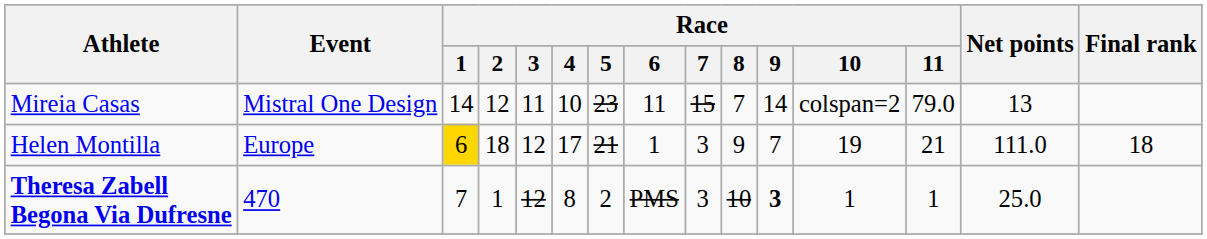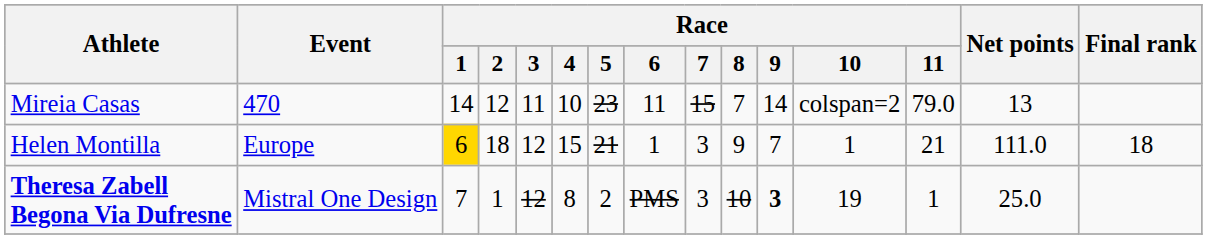(340, 104) Mistral One Design -> (262, 104) 470
(570, 144) 17 -> (570, 144) 15
(850, 144) 19 -> (850, 144) 1
(262, 199) 470 -> (340, 199) Mistral One Design
(850, 199) 1 -> (850, 199) 19
